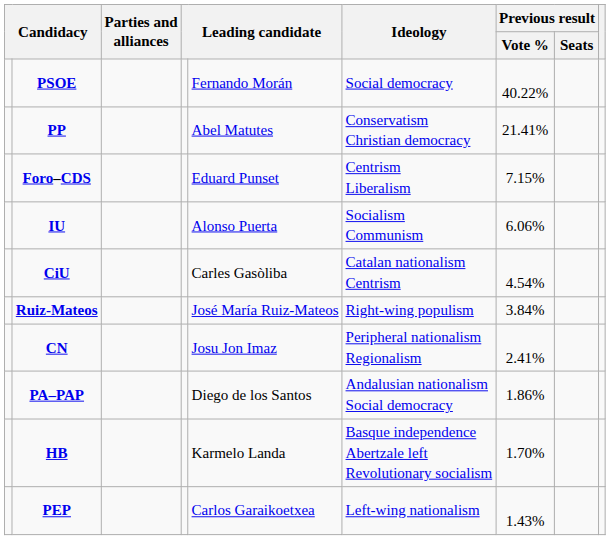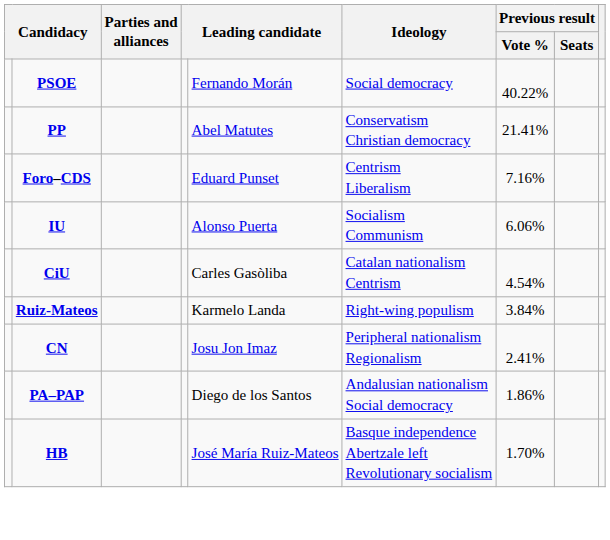(525, 177) 7.15% -> (525, 177) 7.16%
(265, 310) José María Ruiz-Mateos -> (239, 310) Karmelo Landa
(239, 452) Karmelo Landa -> (265, 452) José María Ruiz-Mateos
- row: (57, 510)
